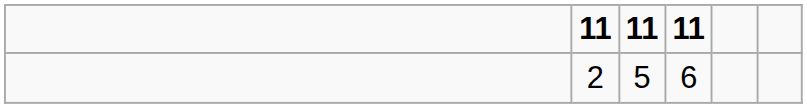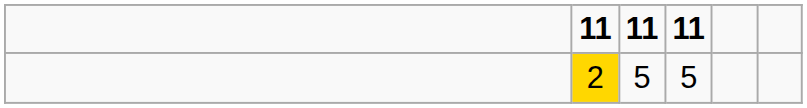(595, 77) no background -> (595, 77) gold background
(689, 77) 6 -> (689, 77) 5
